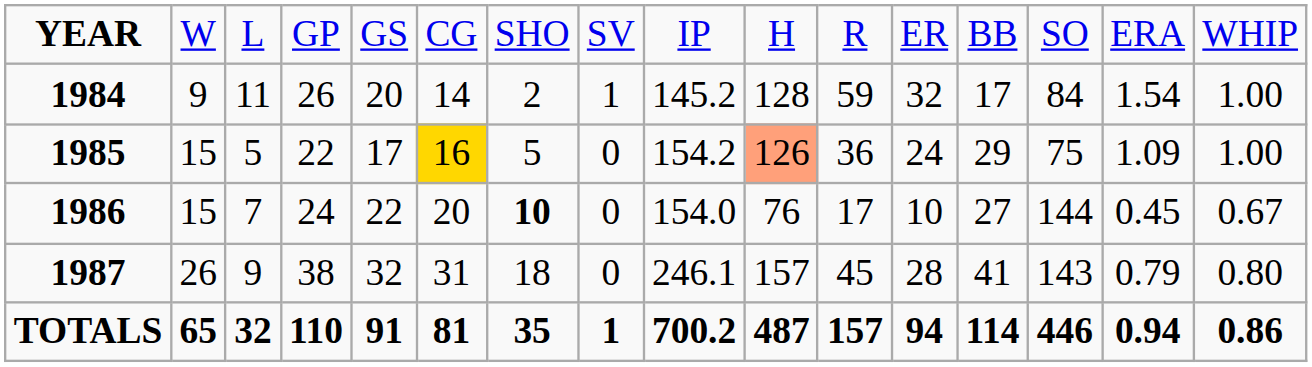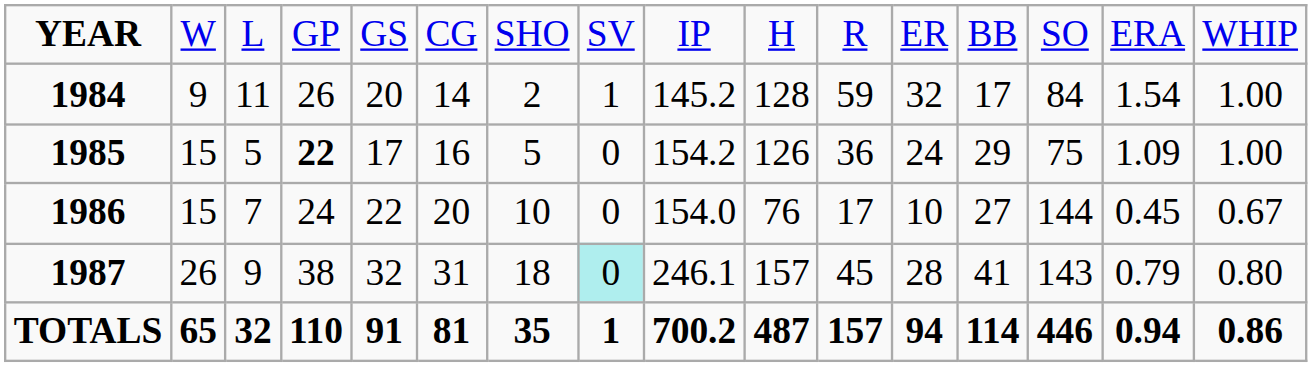(316, 152) normal -> (316, 152) bold
(451, 152) gold background -> (451, 152) no background
(782, 152) lightsalmon background -> (782, 152) no background
(532, 212) bold -> (532, 212) normal
(611, 271) no background -> (611, 271) paleturquoise background
